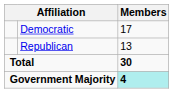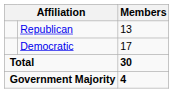rows swapped: (47, 29) <-> (47, 46)
(123, 79) paleturquoise background -> (123, 79) no background
